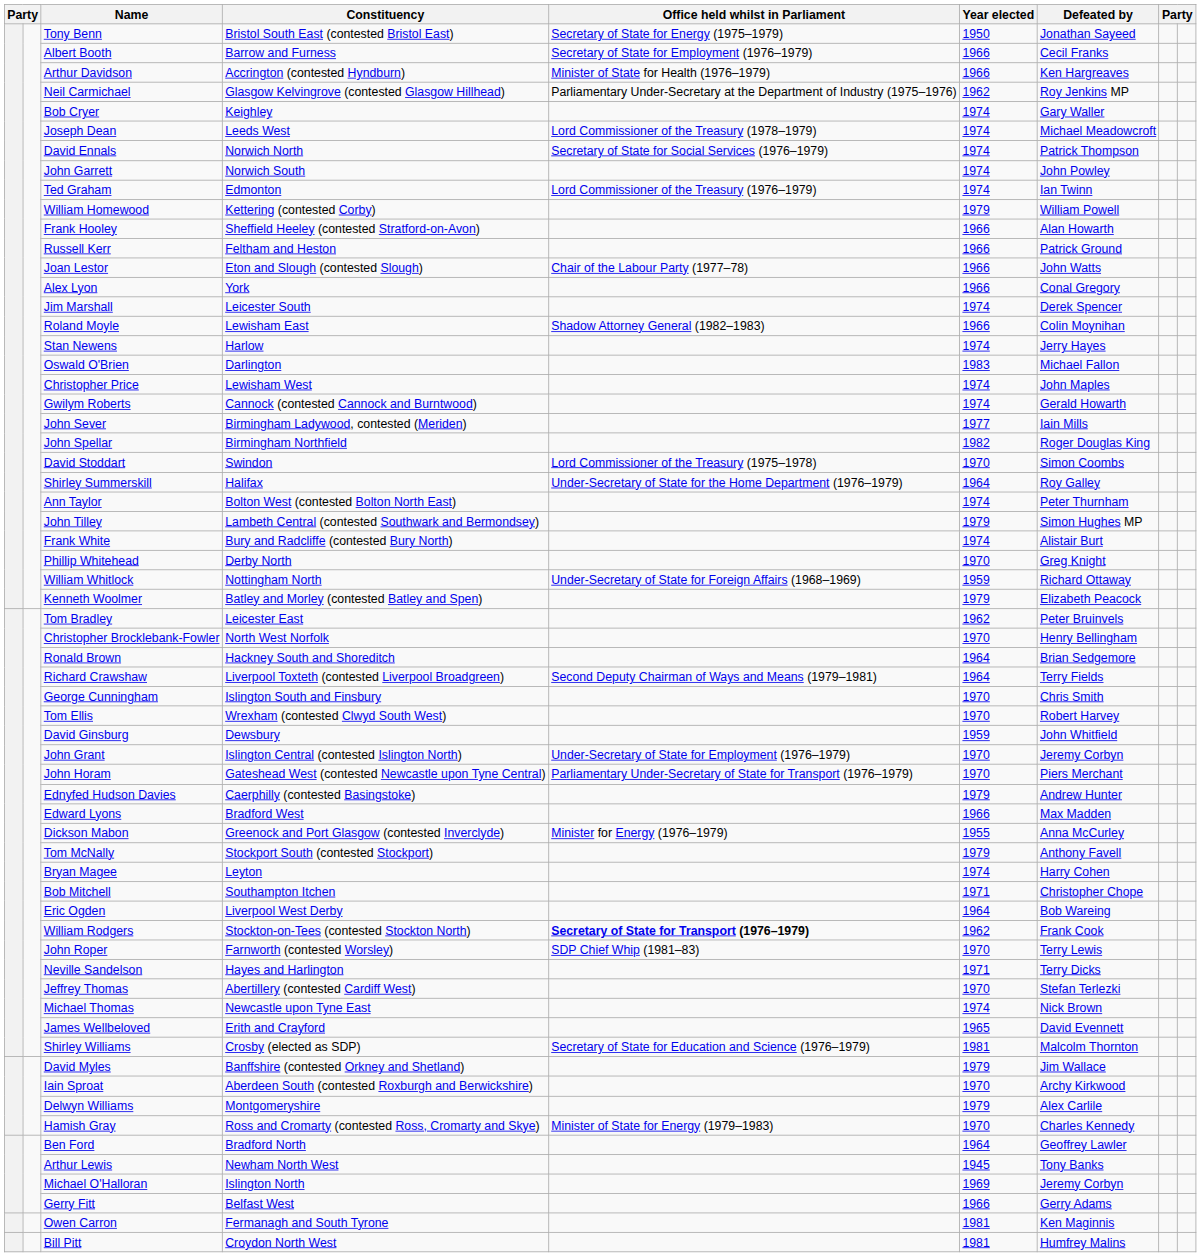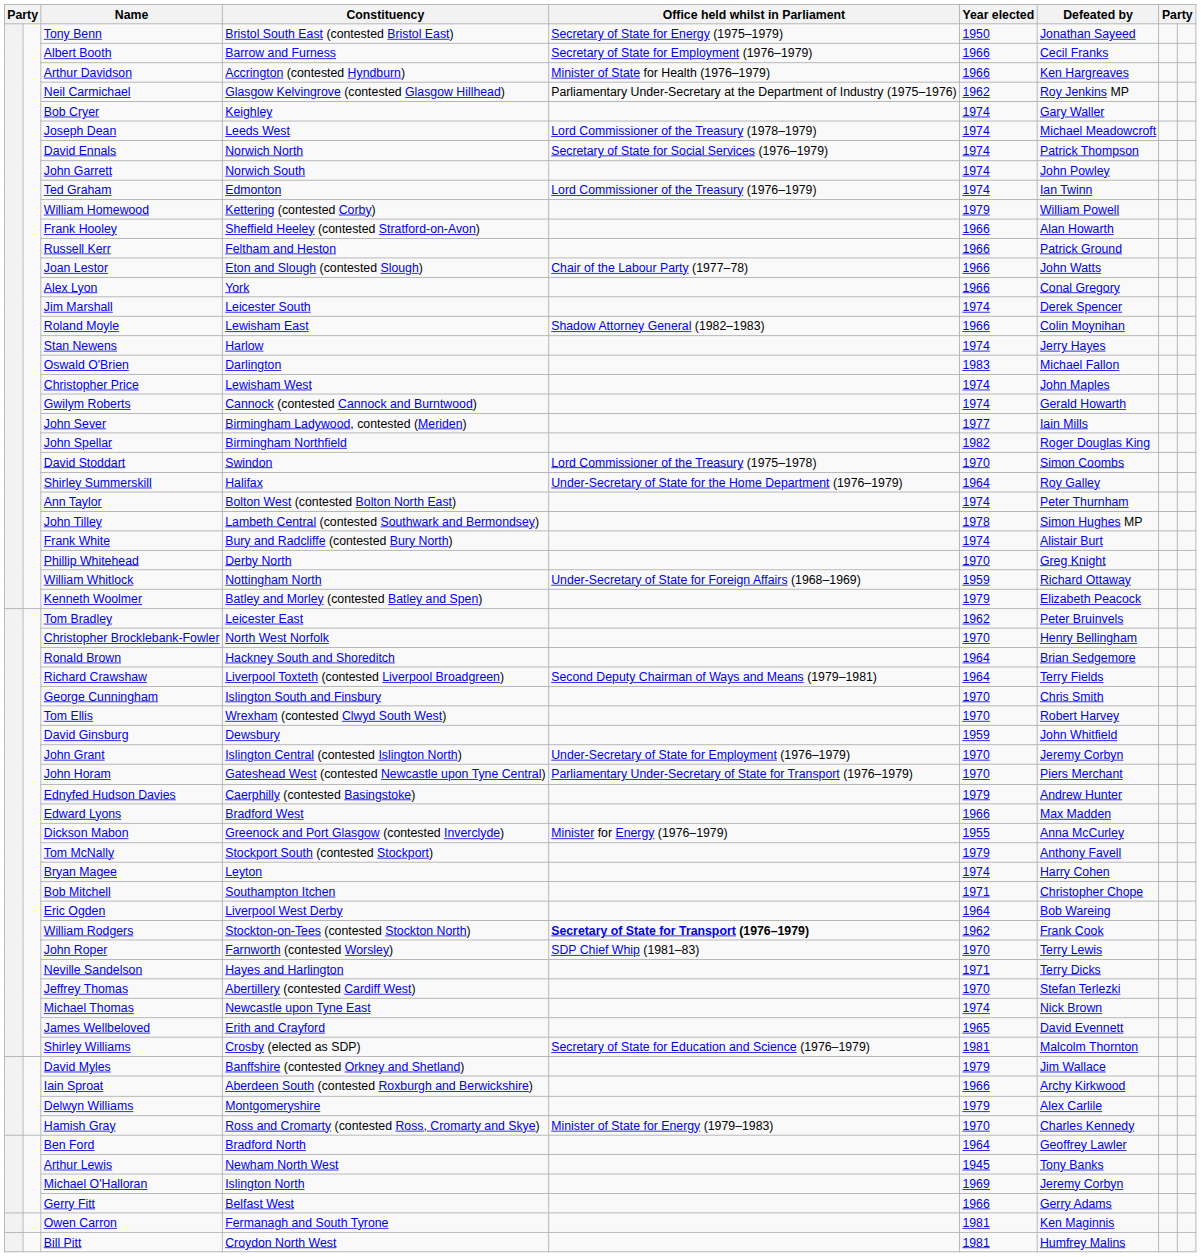(976, 521) 1979 -> (976, 521) 1978
(976, 1086) 1970 -> (976, 1086) 1966
